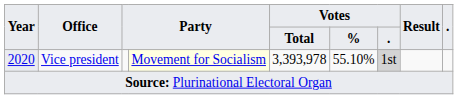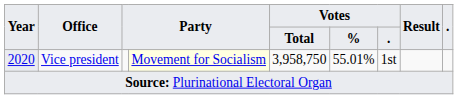(299, 60) 3,393,978 -> (299, 60) 3,958,750
(354, 60) 55.10% -> (354, 60) 55.01%
(389, 60) lightgrey background -> (389, 60) no background
